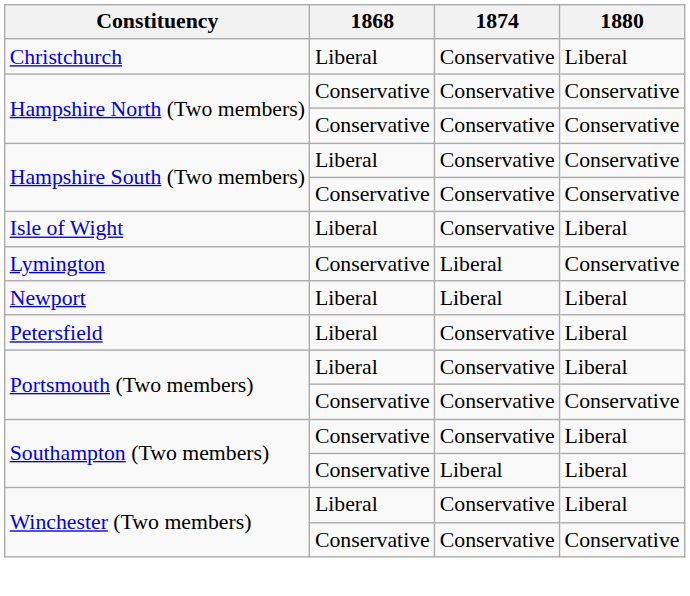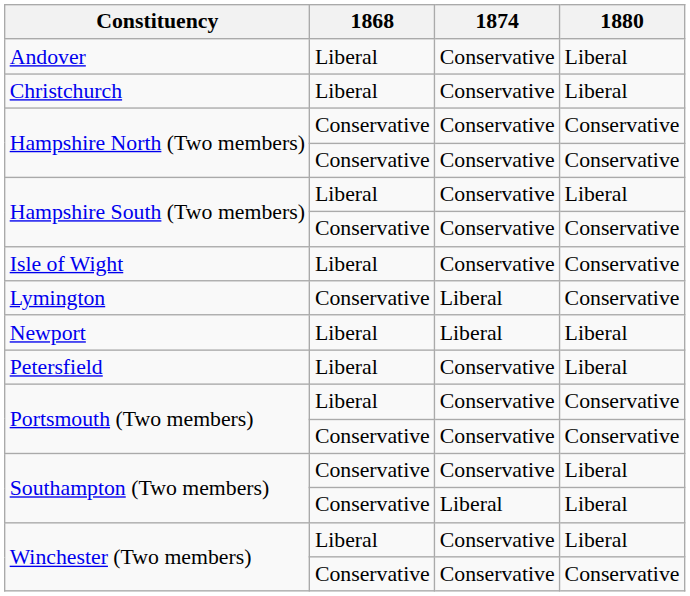+ row: (48, 56)
(622, 159) Conservative -> (596, 194) Liberal
(596, 228) Liberal -> (622, 263) Conservative
(596, 366) Liberal -> (622, 401) Conservative
